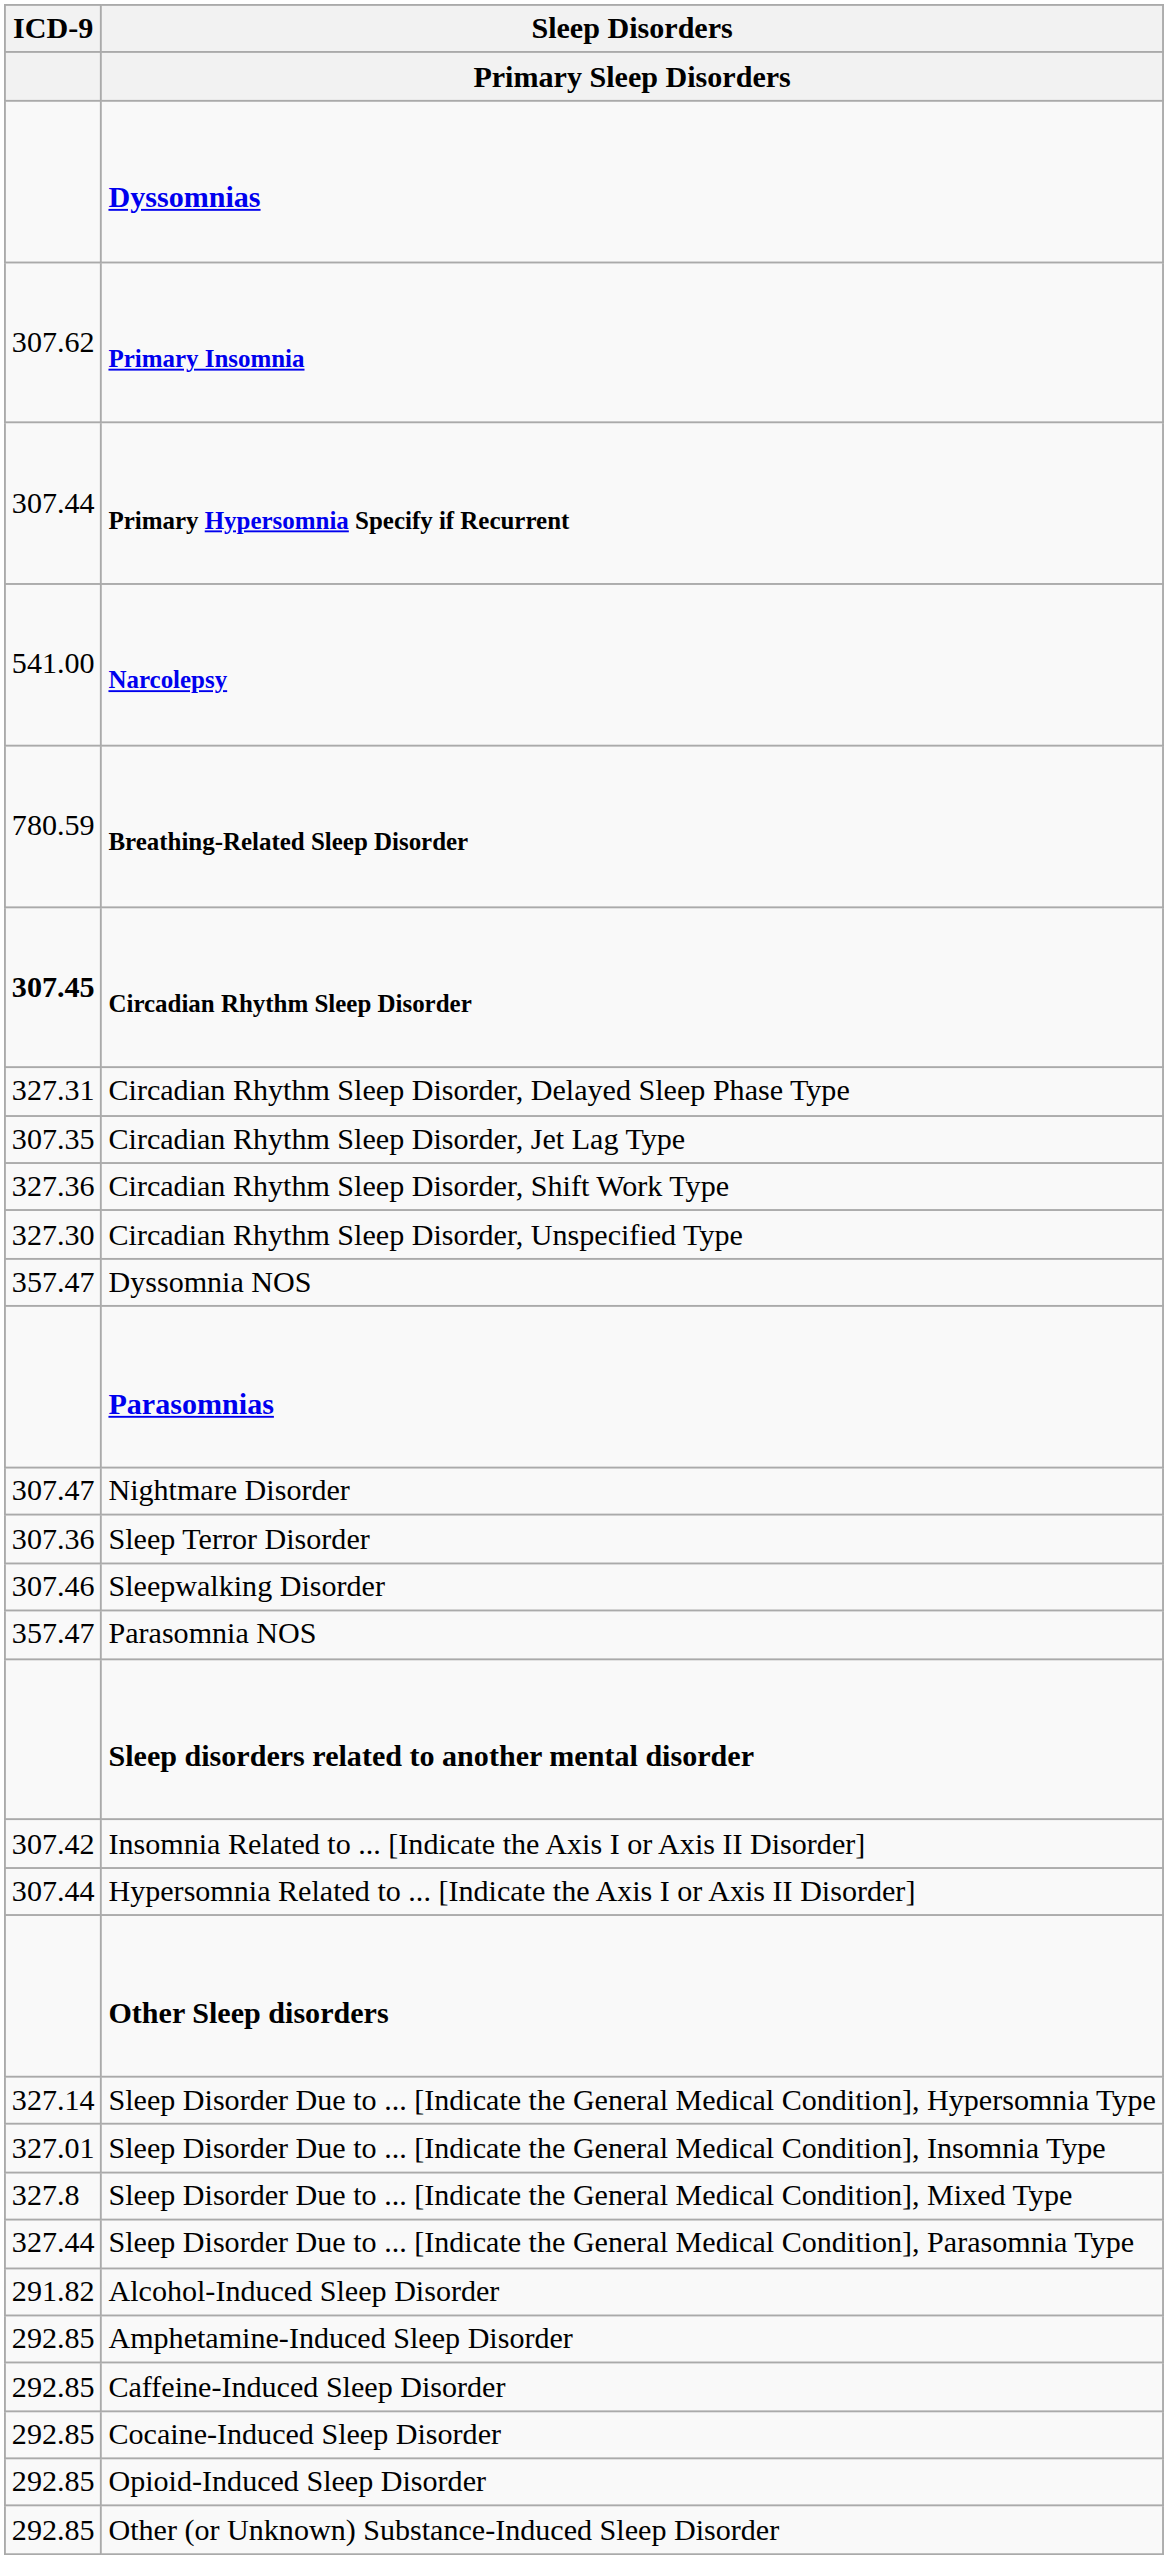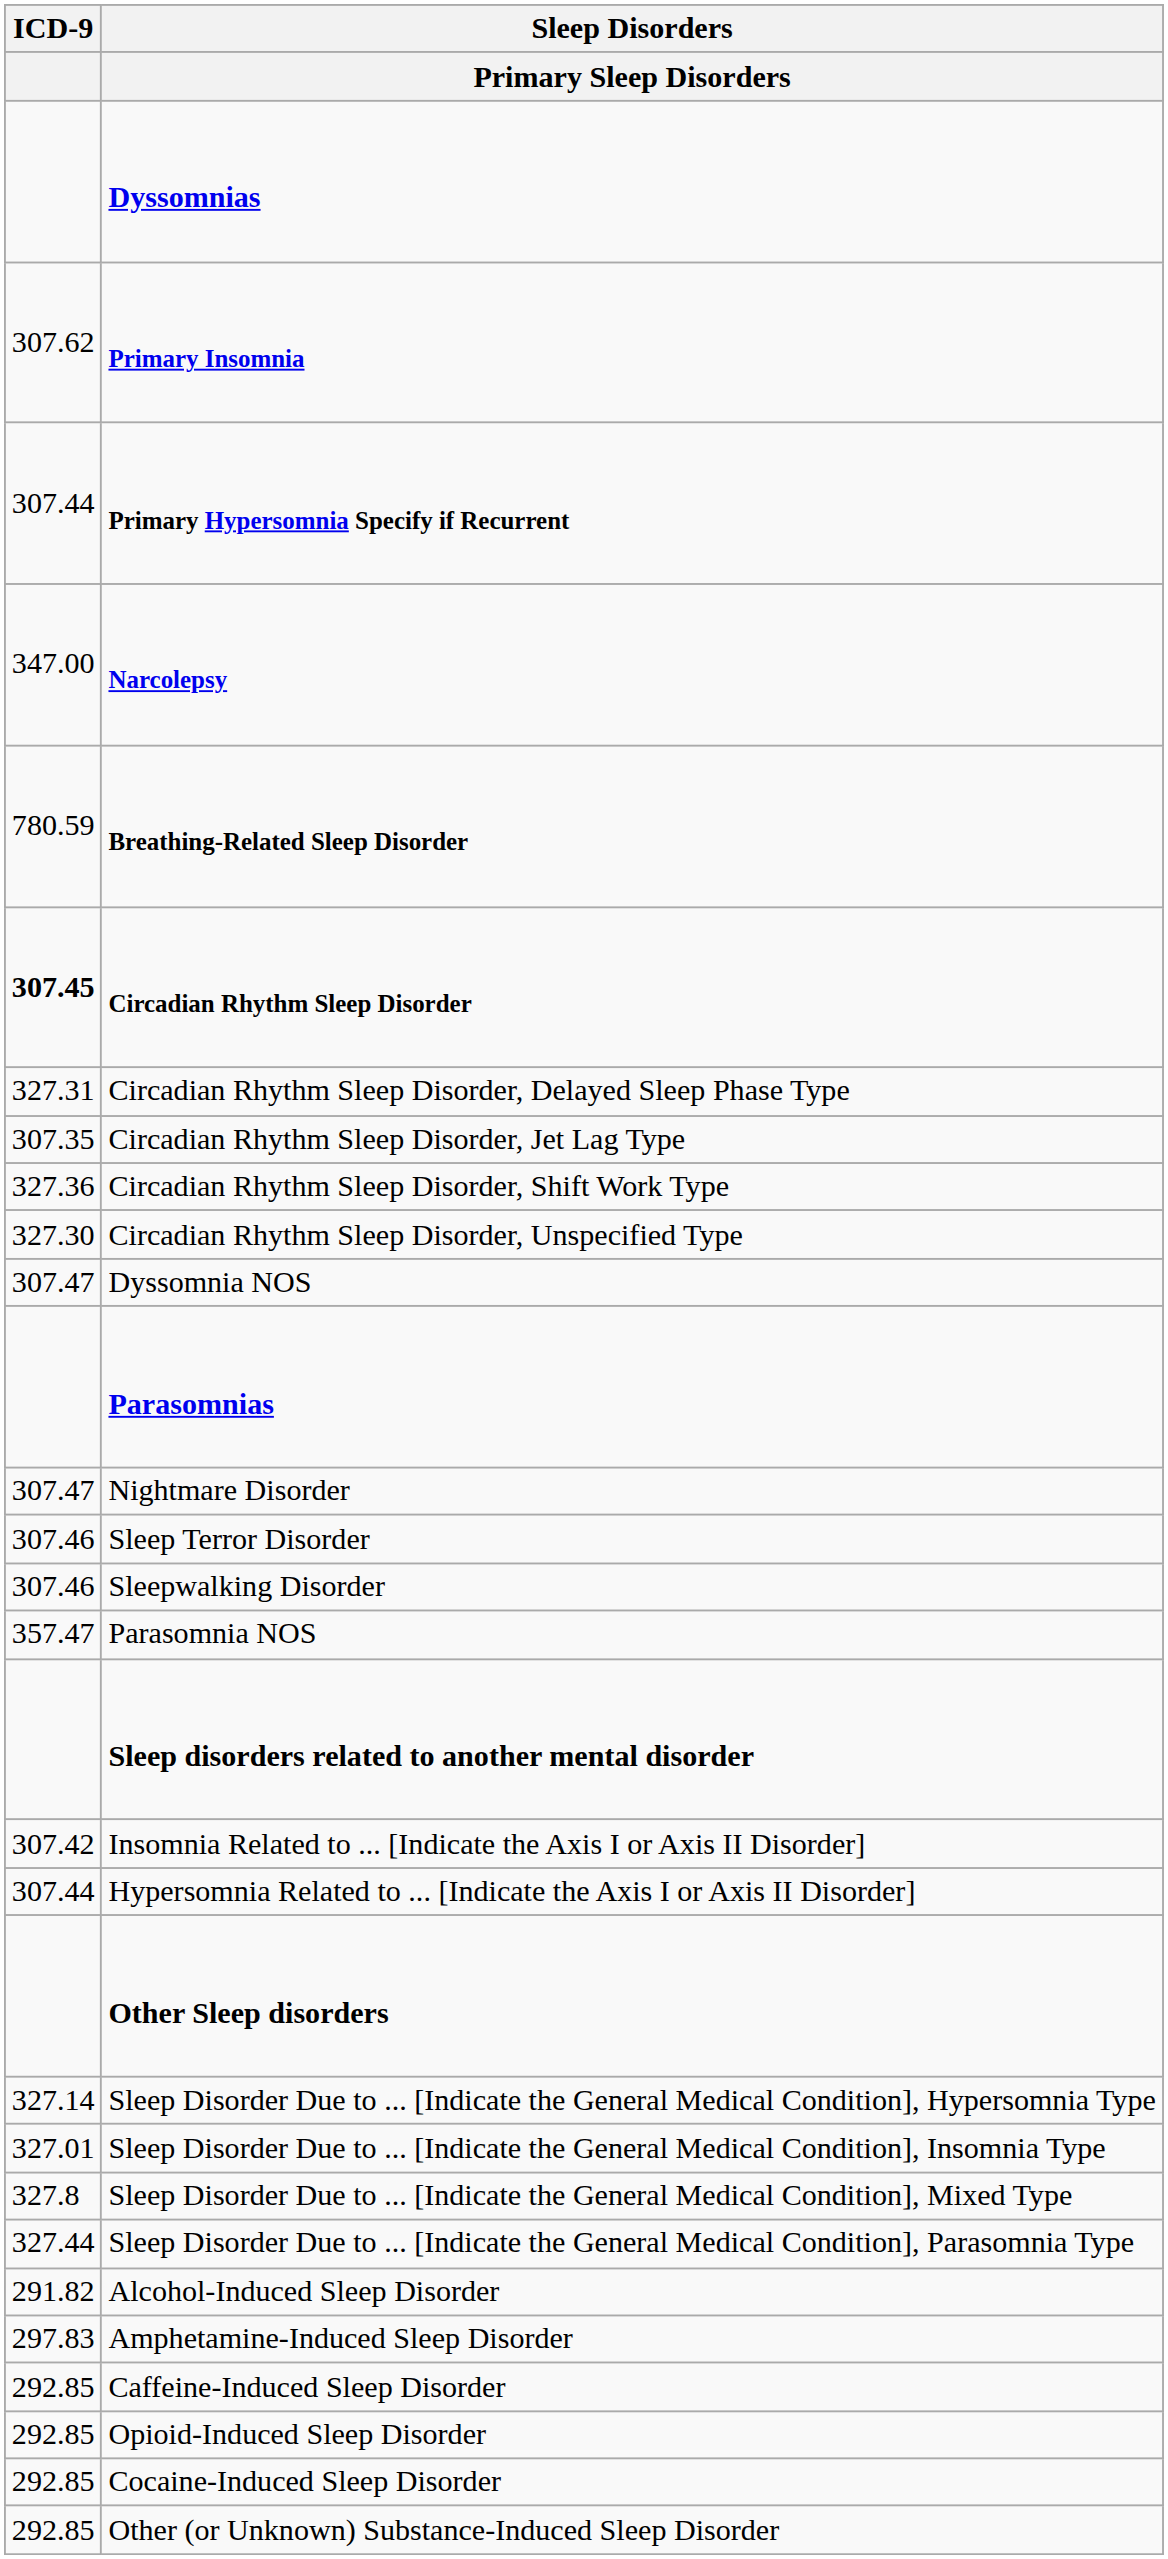(53, 664) 541.00 -> (53, 664) 347.00
(53, 1281) 357.47 -> (53, 1281) 307.47
(53, 1538) 307.36 -> (53, 1538) 307.46
(53, 2338) 292.85 -> (53, 2338) 297.83
rows swapped: (305, 2434) <-> (297, 2481)
